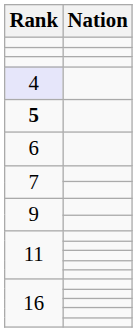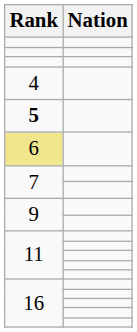(34, 82) lavender background -> (34, 82) no background
(34, 148) no background -> (34, 148) khaki background
